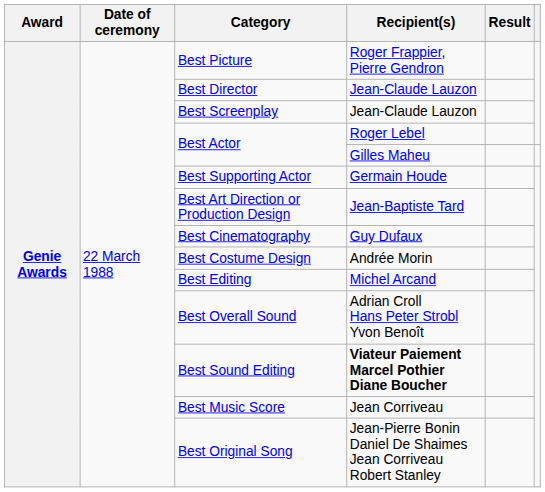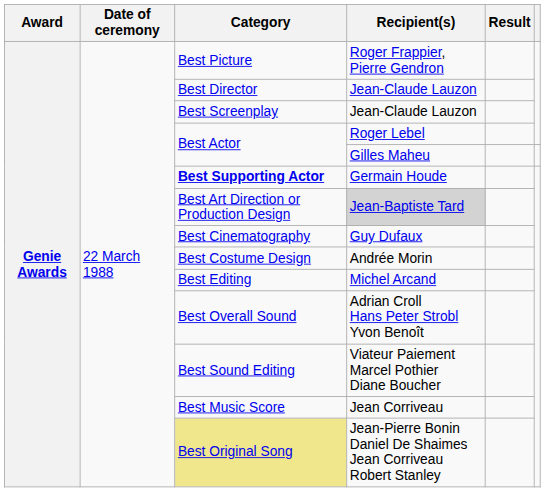(244, 177) normal -> (251, 177) bold
(407, 206) no background -> (407, 206) lightgrey background
(405, 370) bold -> (402, 370) normal
(235, 452) no background -> (235, 452) khaki background
